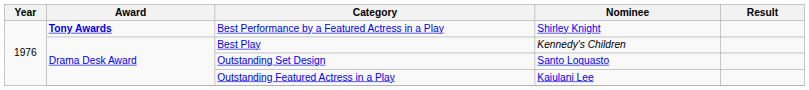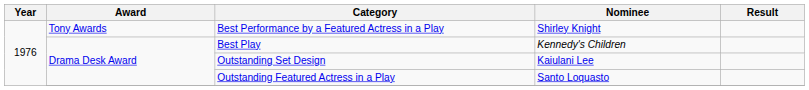(80, 28) bold -> (78, 28) normal
(573, 61) Santo Loquasto -> (566, 61) Kaiulani Lee
(566, 77) Kaiulani Lee -> (573, 77) Santo Loquasto
